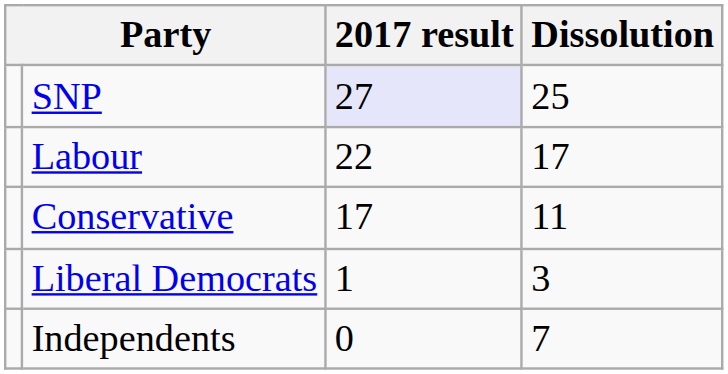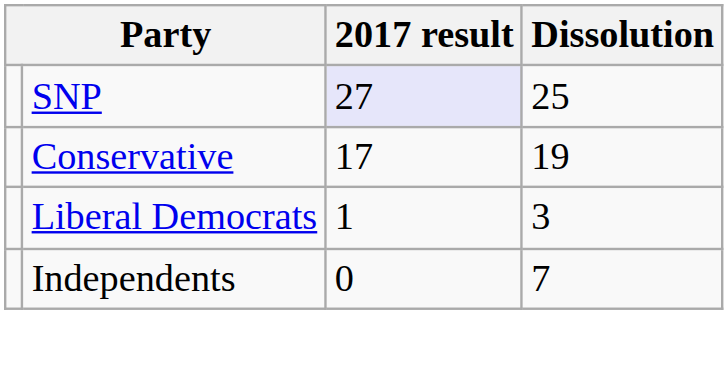- row: (87, 156)
(550, 216) 11 -> (550, 156) 19
